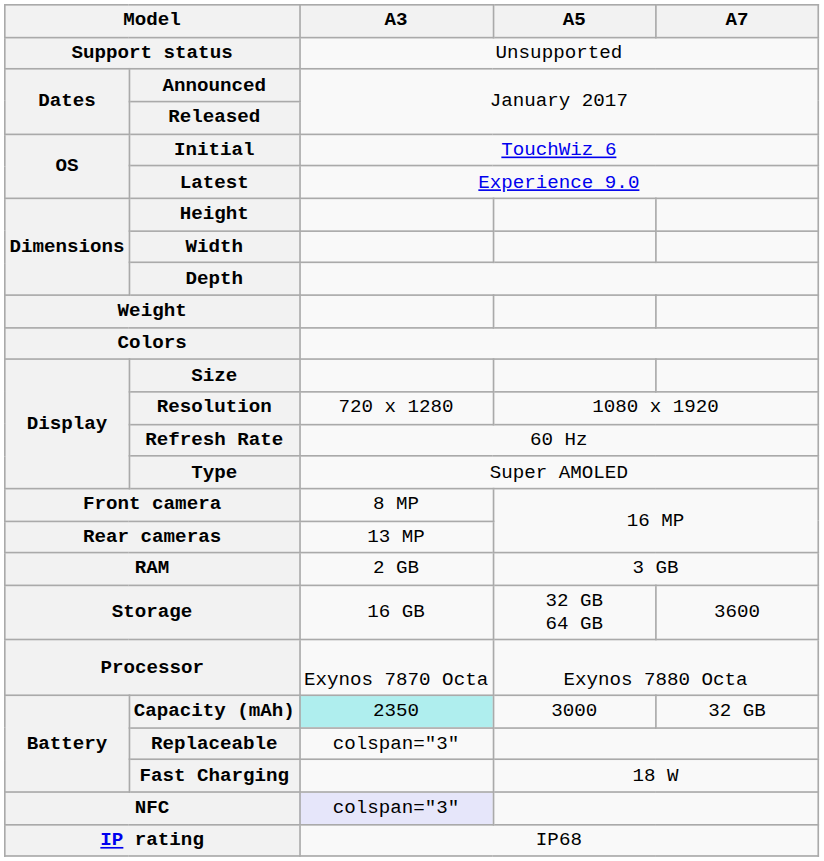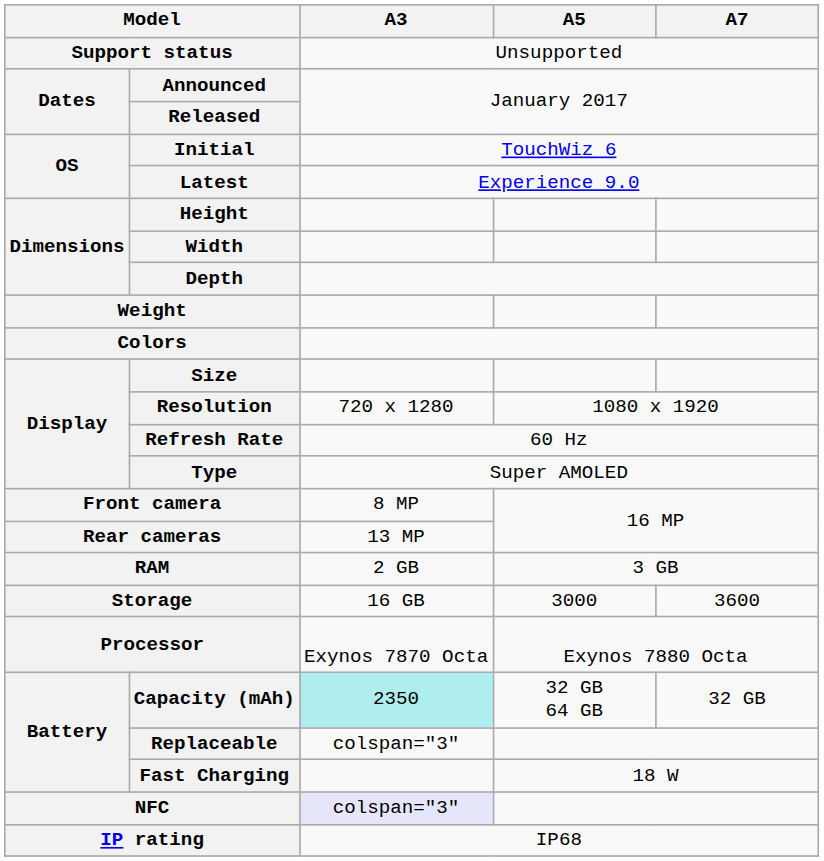(574, 612) 32 GB 64 GB -> (574, 601) 3000
(574, 711) 3000 -> (574, 700) 32 GB 64 GB
